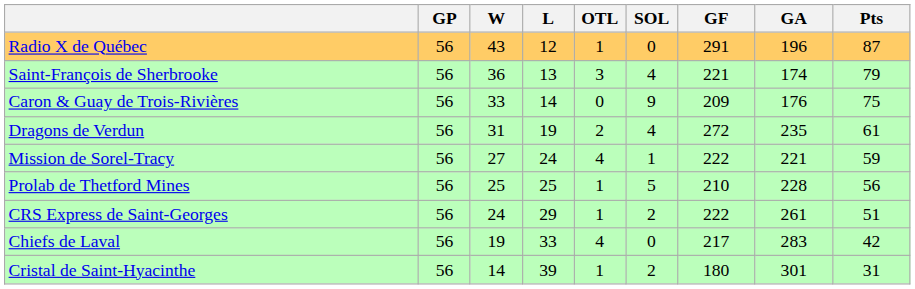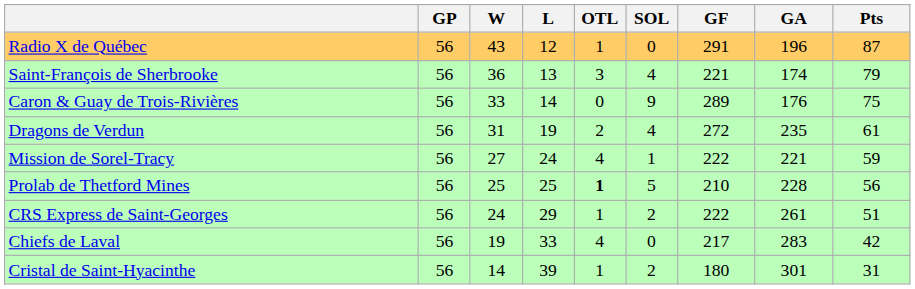(716, 102) 209 -> (716, 102) 289
(600, 185) normal -> (600, 185) bold
